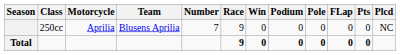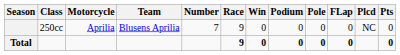columns swapped: (364, 12) <-> (384, 12)
